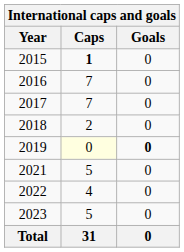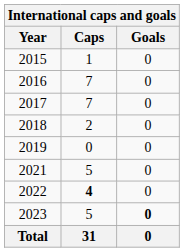(89, 59) bold -> (89, 59) normal
(89, 147) lightyellow background -> (89, 147) no background
(148, 147) bold -> (148, 147) normal
(89, 192) normal -> (89, 192) bold
(148, 214) normal -> (148, 214) bold
